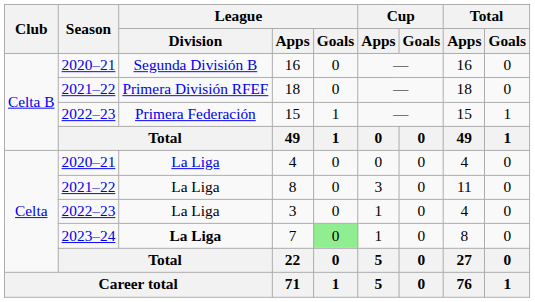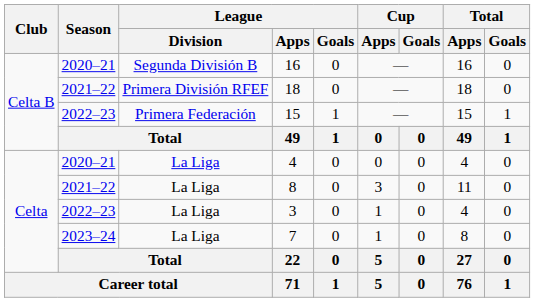(195, 235) bold -> (195, 235) normal
(335, 235) lightgreen background -> (335, 235) no background
